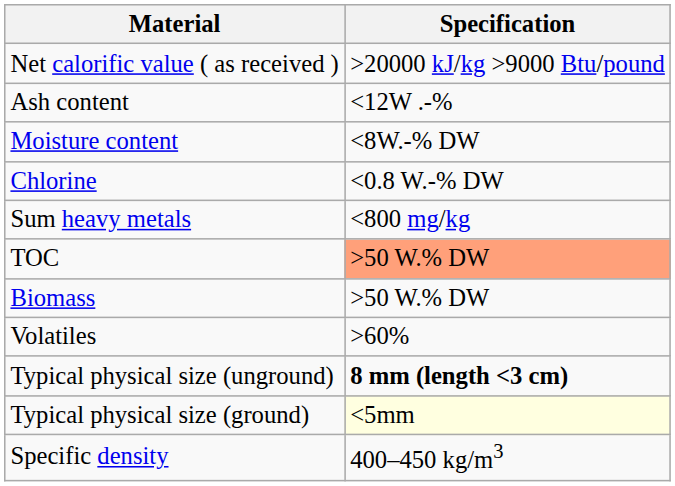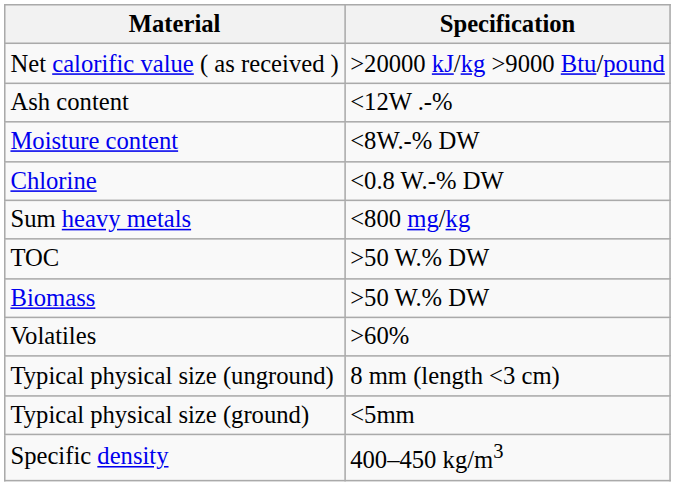(420, 258) lightsalmon background -> (420, 258) no background
(459, 375) bold -> (455, 375) normal
(382, 414) lightyellow background -> (382, 414) no background
